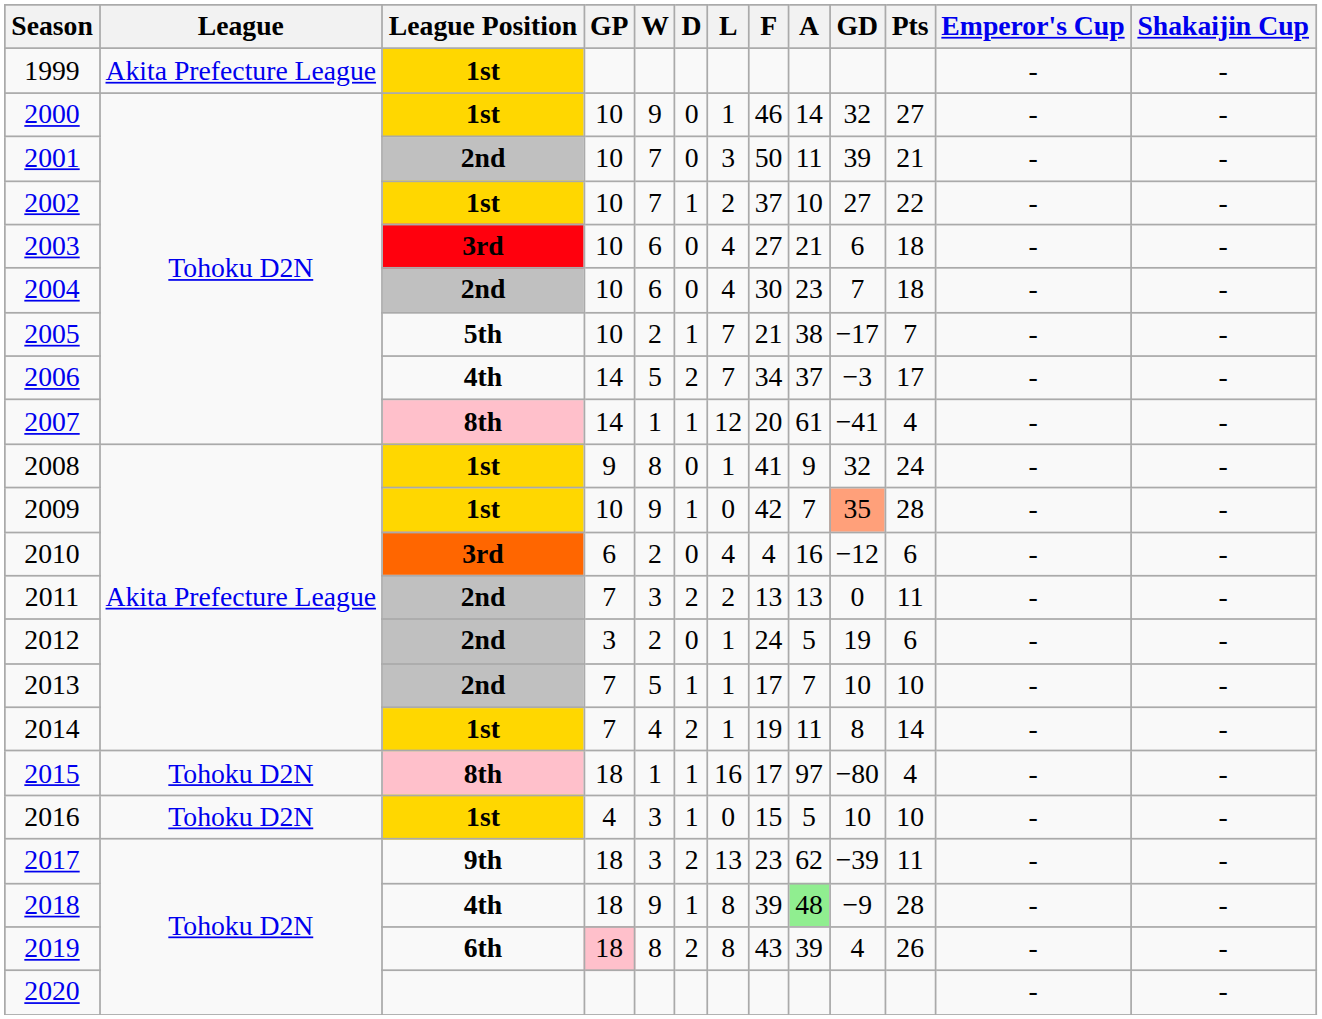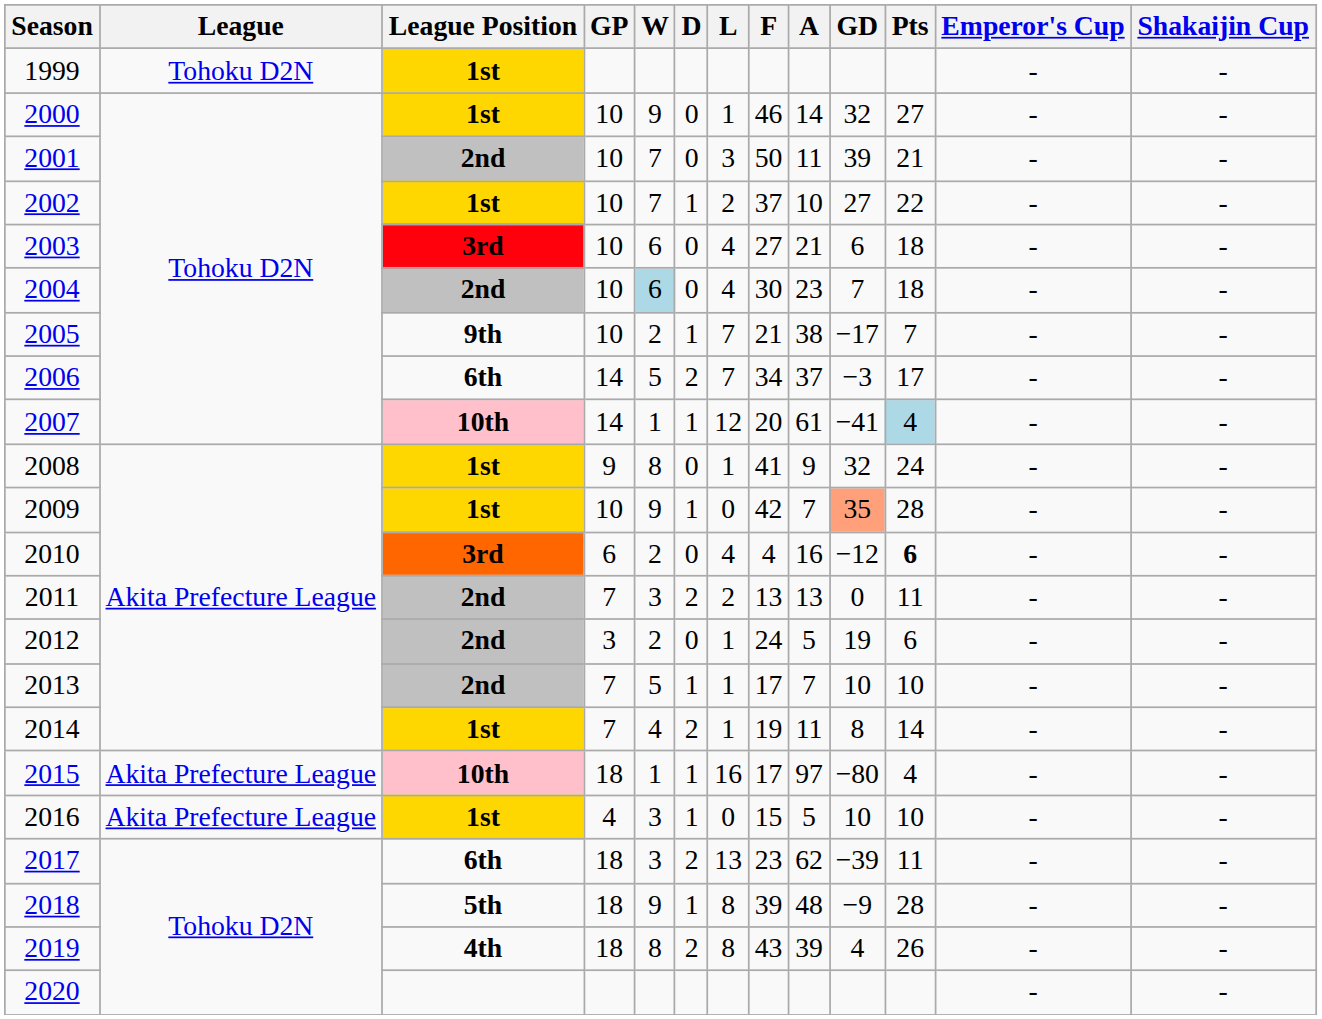(241, 70) Akita Prefecture League -> (241, 70) Tohoku D2N
(655, 289) no background -> (655, 289) lightblue background
(483, 333) 5th -> (483, 333) 9th
(483, 377) 4th -> (483, 377) 6th
(483, 421) 8th -> (483, 421) 10th
(910, 421) no background -> (910, 421) lightblue background
(910, 553) normal -> (910, 553) bold
(241, 772) Tohoku D2N -> (241, 772) Akita Prefecture League
(483, 772) 8th -> (483, 772) 10th
(241, 816) Tohoku D2N -> (241, 816) Akita Prefecture League
(483, 860) 9th -> (483, 860) 6th
(483, 904) 4th -> (483, 904) 5th
(809, 904) lightgreen background -> (809, 904) no background
(483, 948) 6th -> (483, 948) 4th
(609, 948) pink background -> (609, 948) no background
